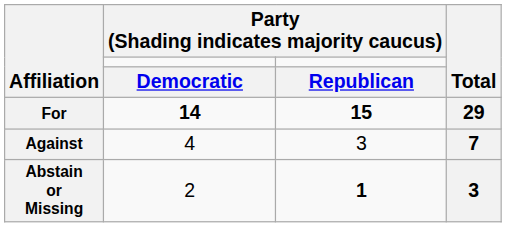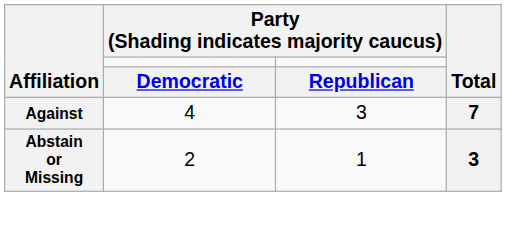- row: (54, 113)
(361, 190) bold -> (361, 159) normal
